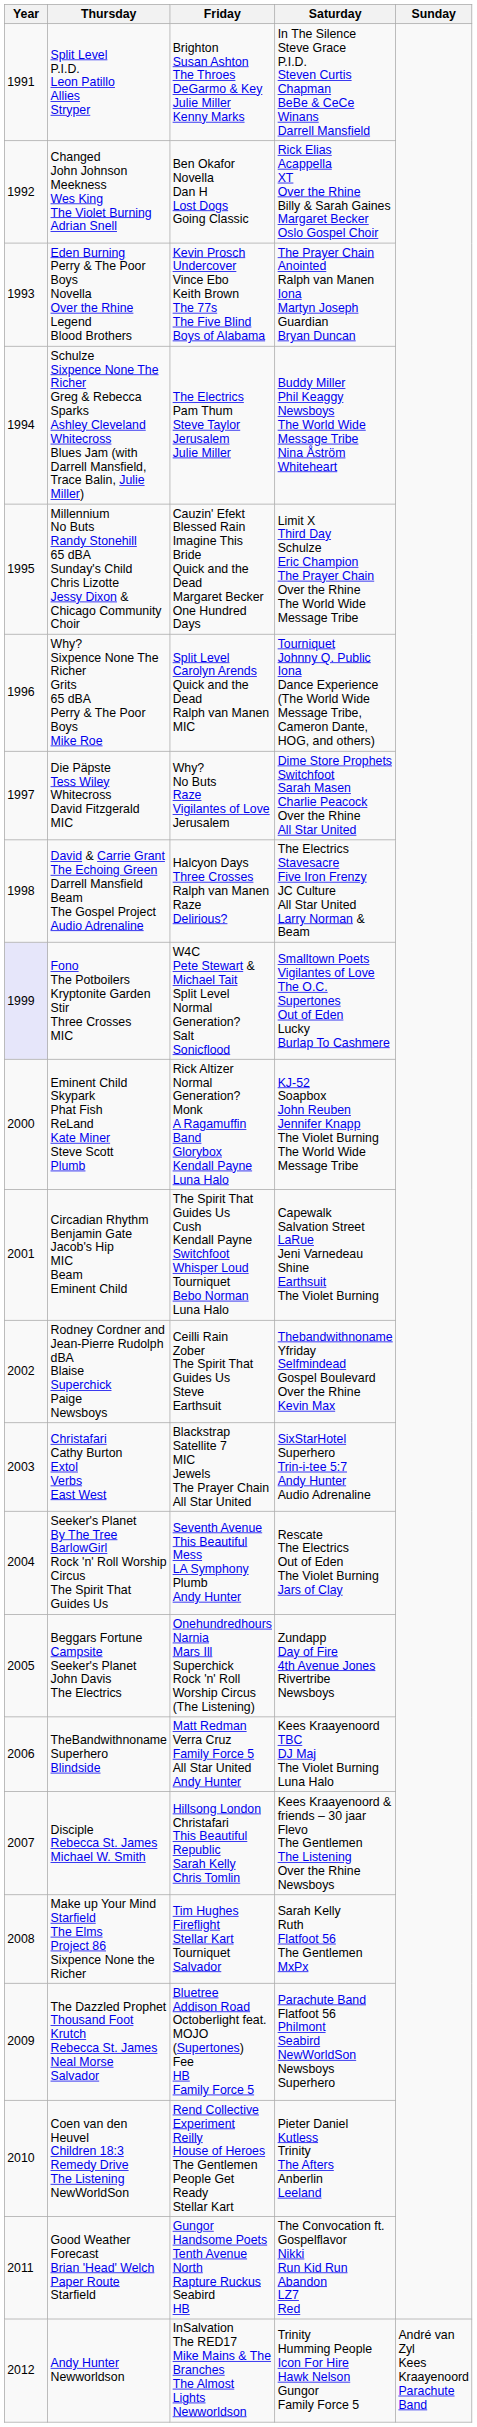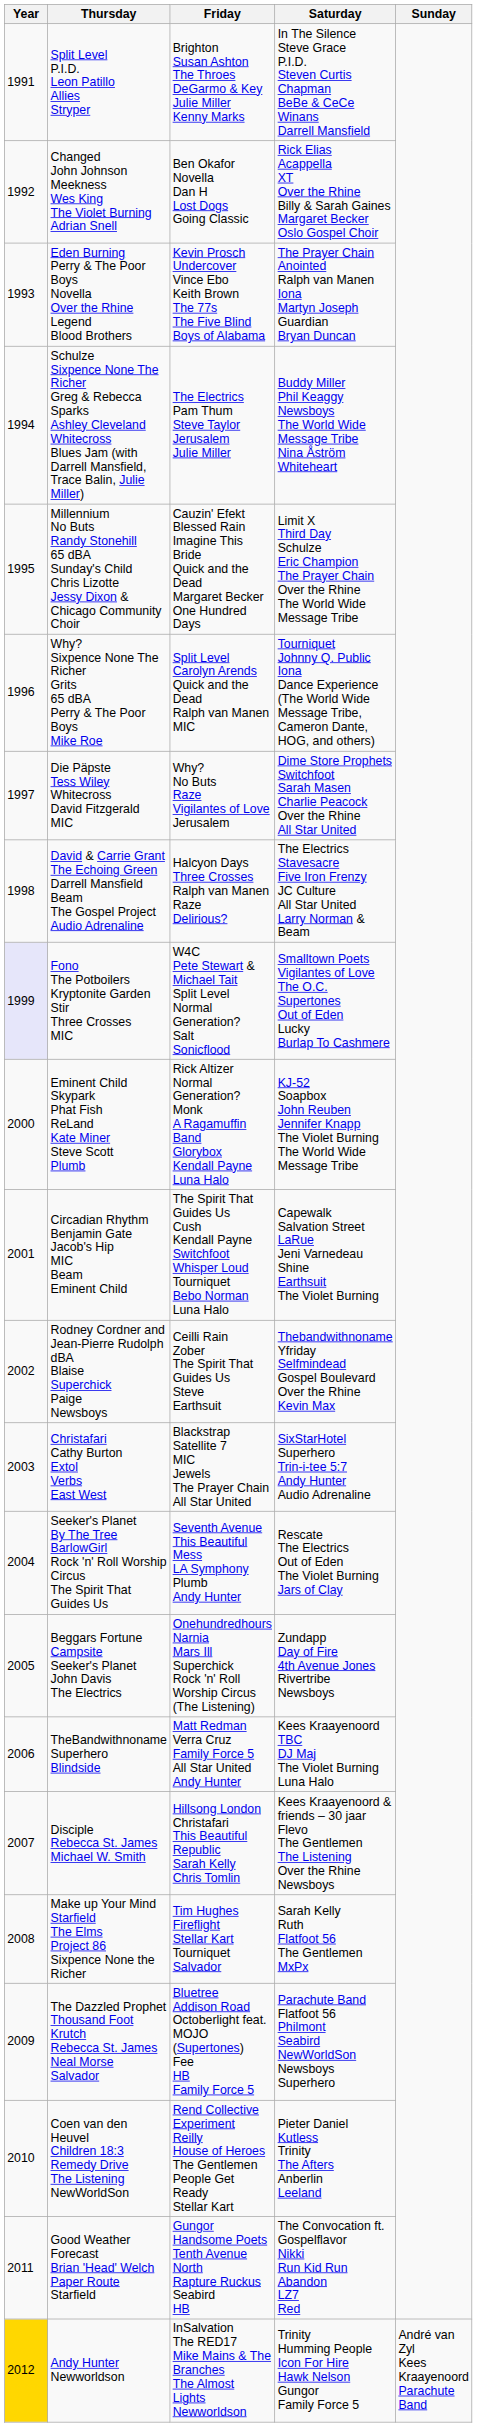(21, 2370) no background -> (21, 2370) gold background
